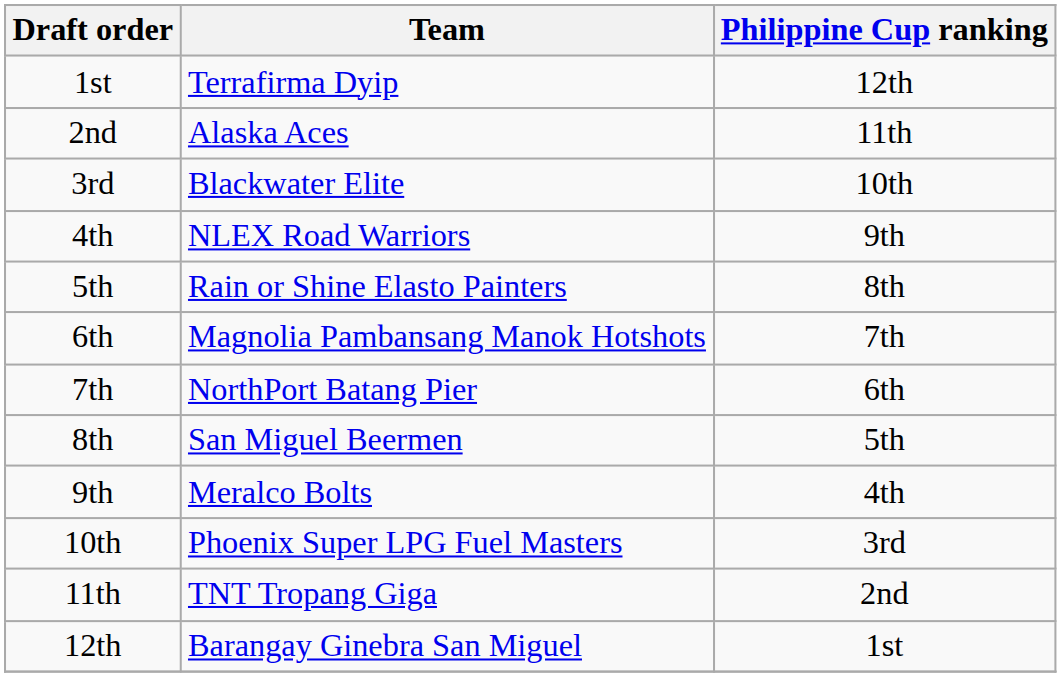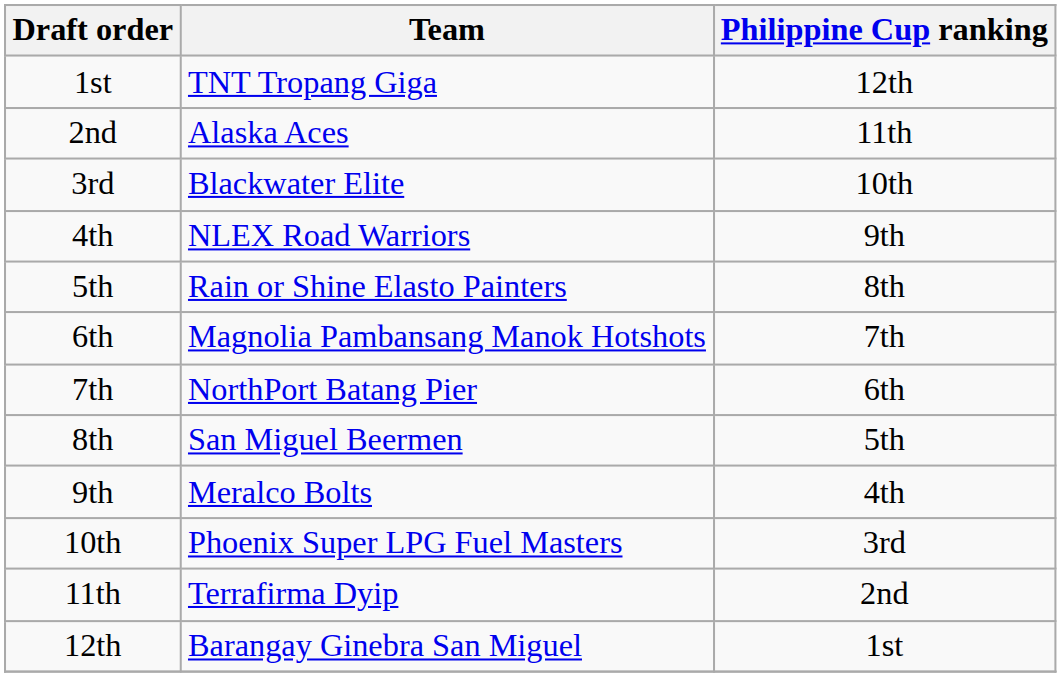(293, 81) Terrafirma Dyip -> (312, 81) TNT Tropang Giga
(312, 593) TNT Tropang Giga -> (293, 593) Terrafirma Dyip
